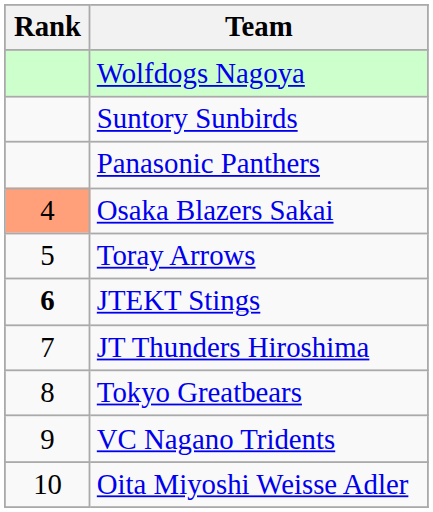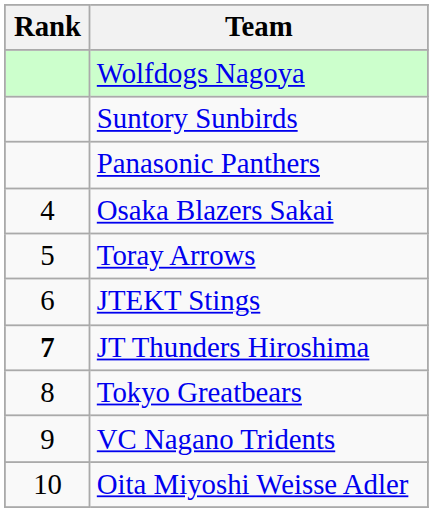(48, 210) lightsalmon background -> (48, 210) no background
(48, 301) bold -> (48, 301) normal
(48, 347) normal -> (48, 347) bold
